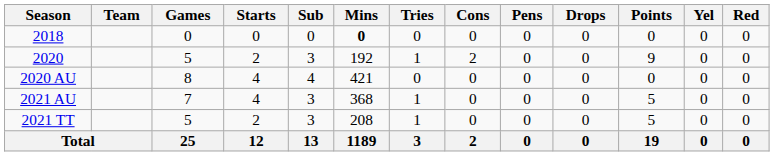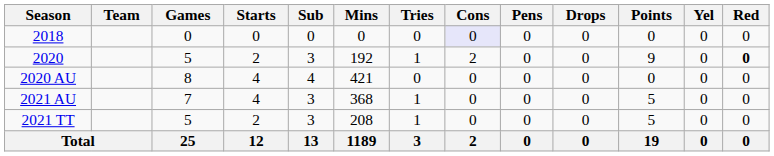(361, 36) bold -> (361, 36) normal
(473, 36) no background -> (473, 36) lavender background
(746, 57) normal -> (746, 57) bold
